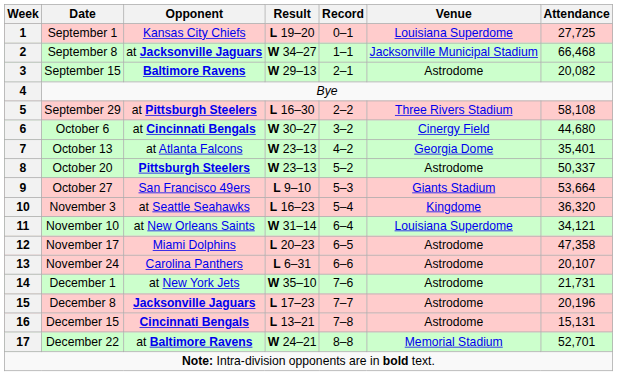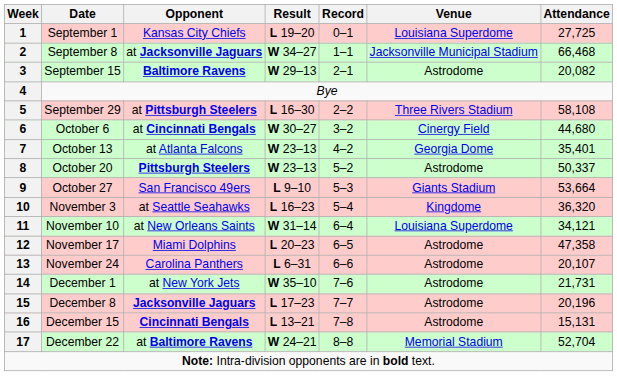(577, 341) 52,701 -> (577, 341) 52,704
